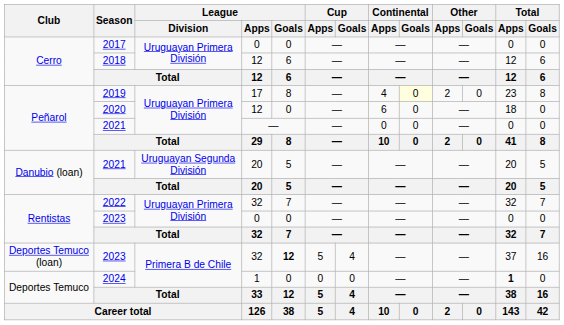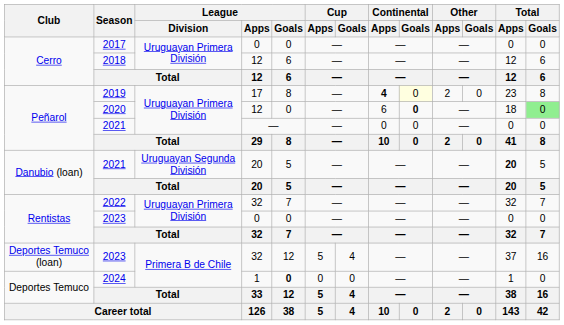(384, 93) normal -> (384, 93) bold
(416, 110) normal -> (416, 110) bold
(543, 110) no background -> (543, 110) lightgreen background
(511, 164) normal -> (511, 164) bold
(289, 257) bold -> (289, 257) normal
(289, 279) normal -> (289, 279) bold
(511, 279) bold -> (511, 279) normal
